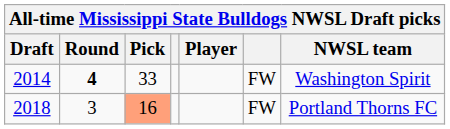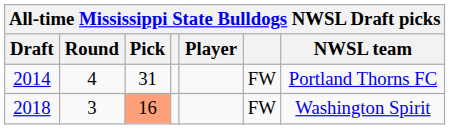(92, 78) bold -> (92, 78) normal
(148, 78) 33 -> (148, 78) 31
(363, 78) Washington Spirit -> (363, 78) Portland Thorns FC
(363, 108) Portland Thorns FC -> (363, 108) Washington Spirit
